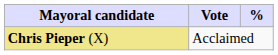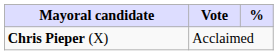(58, 38) khaki background -> (58, 38) no background
